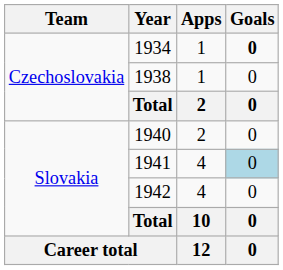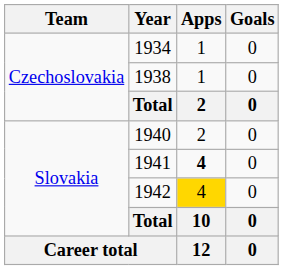(252, 47) bold -> (252, 47) normal
(201, 163) normal -> (201, 163) bold
(252, 163) lightblue background -> (252, 163) no background
(201, 192) no background -> (201, 192) gold background
